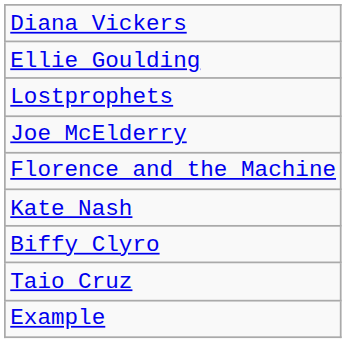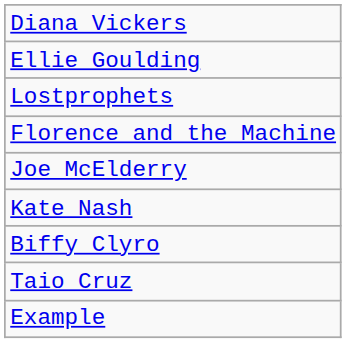(98, 134) Joe McElderry -> (173, 134) Florence and the Machine
(173, 171) Florence and the Machine -> (98, 171) Joe McElderry
